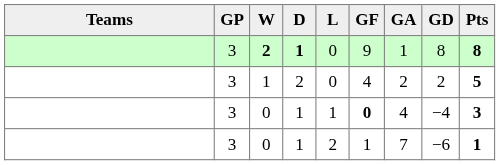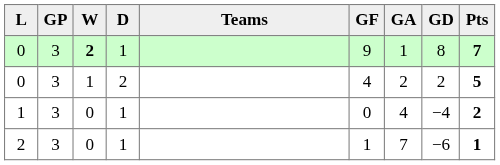columns swapped: (109, 20) <-> (333, 20)
(300, 51) bold -> (123, 51) normal
(477, 51) 8 -> (477, 51) 7
(367, 113) bold -> (367, 113) normal
(477, 113) 3 -> (477, 113) 2
